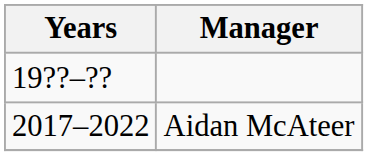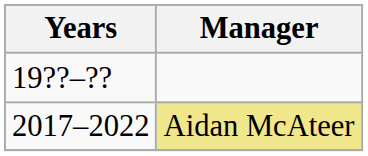(259, 125) no background -> (259, 125) khaki background
